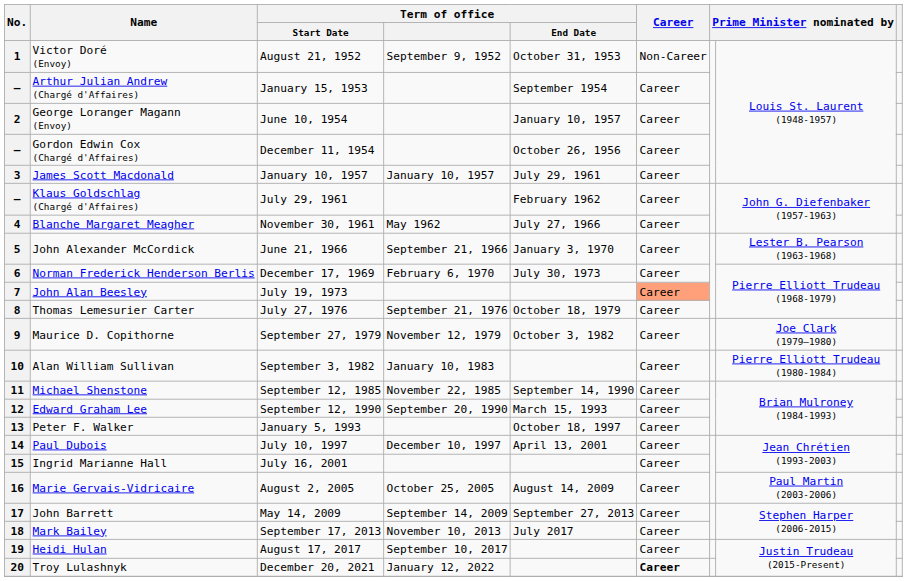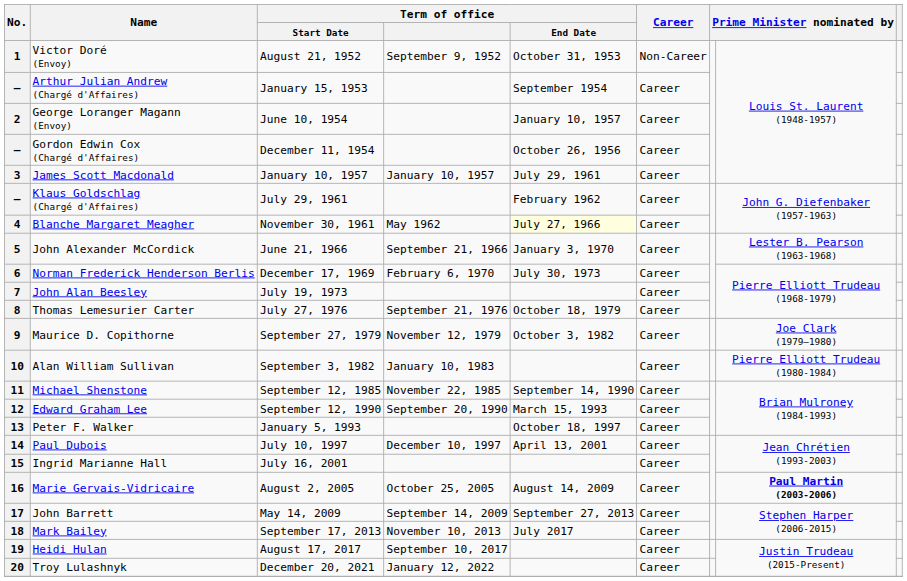(557, 224) no background -> (557, 224) lightyellow background
(660, 291) lightsalmon background -> (660, 291) no background
(806, 488) normal -> (806, 488) bold
(660, 567) bold -> (660, 567) normal
